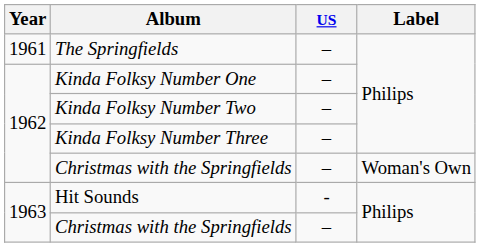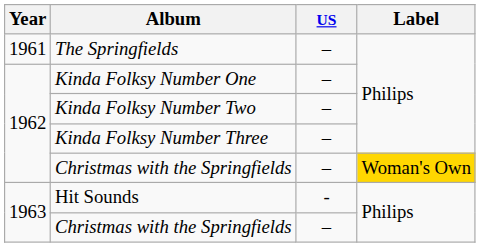(416, 167) no background -> (416, 167) gold background
